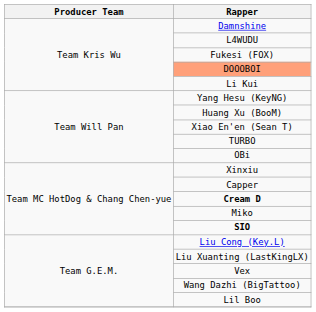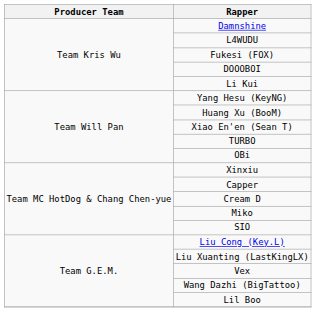(242, 69) lightsalmon background -> (242, 69) no background
(242, 199) bold -> (242, 199) normal
(242, 228) bold -> (242, 228) normal
